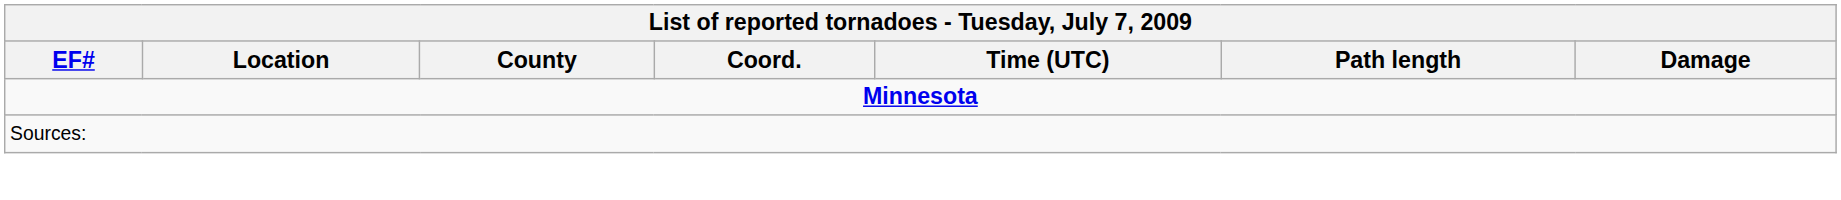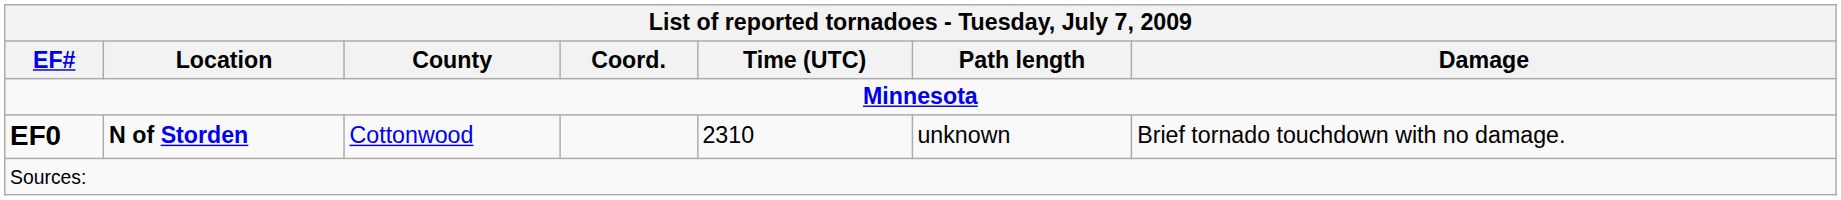+ row: (36, 136)
